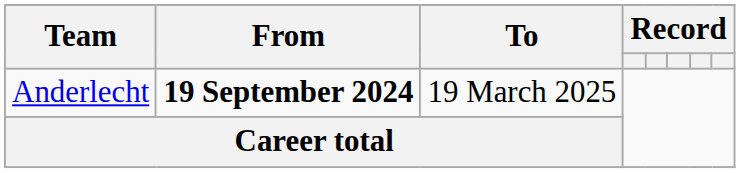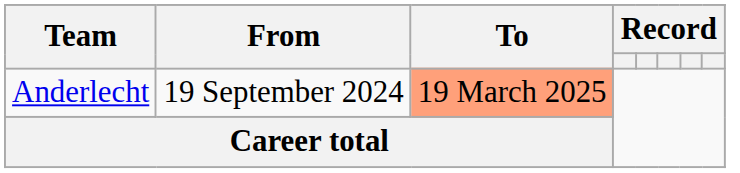(288, 92) bold -> (284, 92) normal
(522, 92) no background -> (512, 92) lightsalmon background
